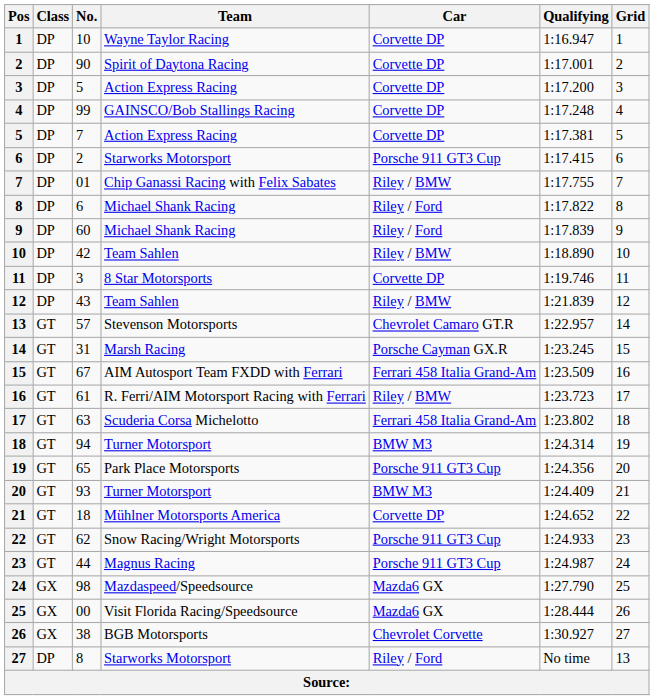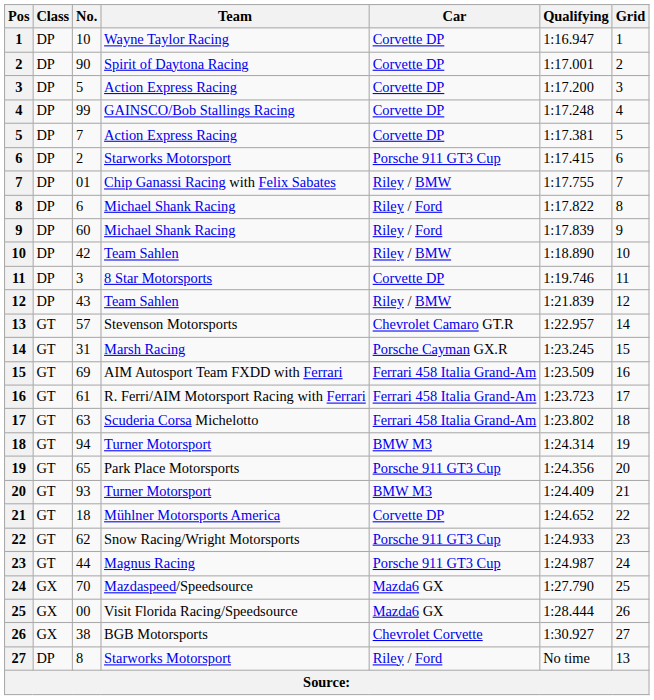(83, 372) 67 -> (83, 372) 69
(412, 396) Riley / BMW -> (454, 396) Ferrari 458 Italia Grand-Am
(83, 586) 98 -> (83, 586) 70
